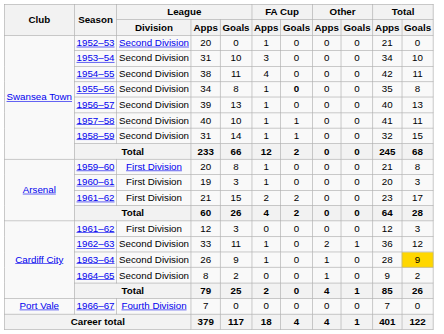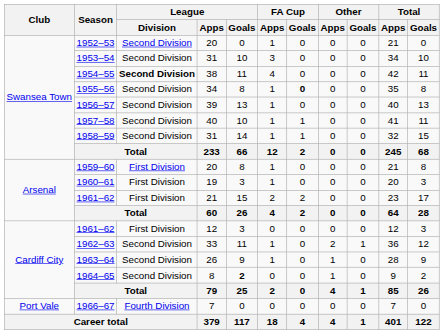(154, 74) normal -> (157, 74) bold
(418, 259) gold background -> (423, 259) no background
(236, 275) normal -> (242, 275) bold
